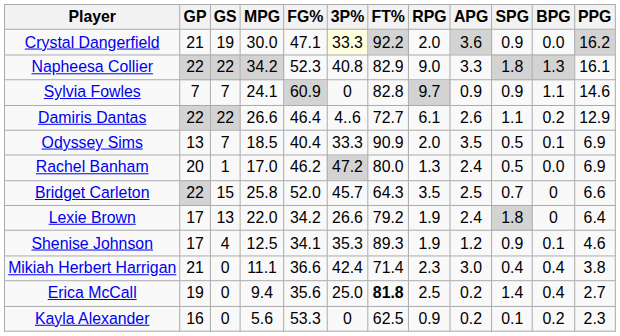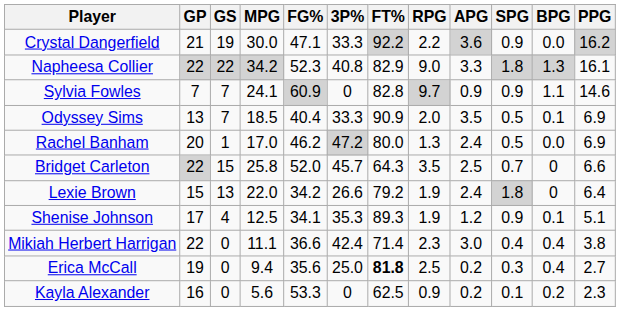(347, 42) lightyellow background -> (347, 42) no background
(429, 42) 2.0 -> (429, 42) 2.2
- row: (92, 117)
(195, 218) 17 -> (195, 192) 15
(595, 243) 4.6 -> (595, 218) 5.1
(195, 268) 21 -> (195, 243) 22
(512, 293) 1.4 -> (512, 268) 0.3
